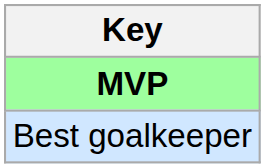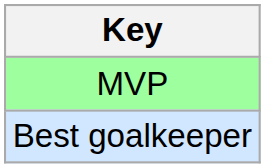(132, 83) bold -> (132, 83) normal
